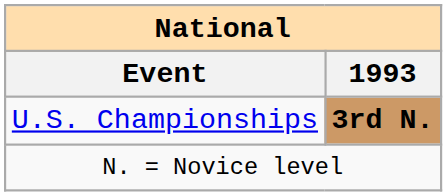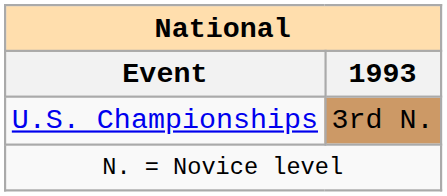(383, 121) bold -> (383, 121) normal
